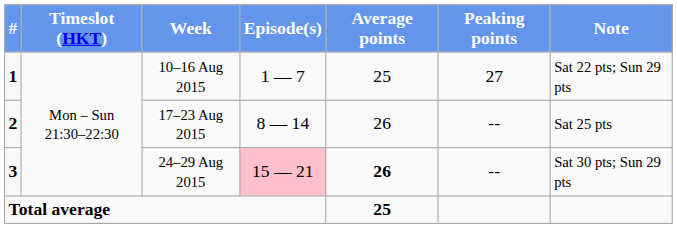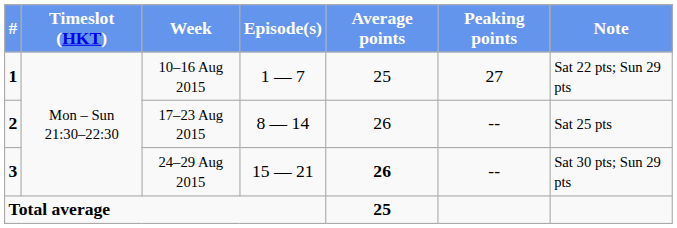(283, 171) pink background -> (283, 171) no background
